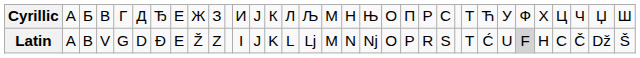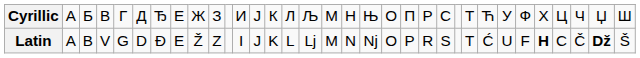(525, 40) lightgrey background -> (525, 40) no background
(543, 40) normal -> (543, 40) bold
(602, 40) normal -> (602, 40) bold
